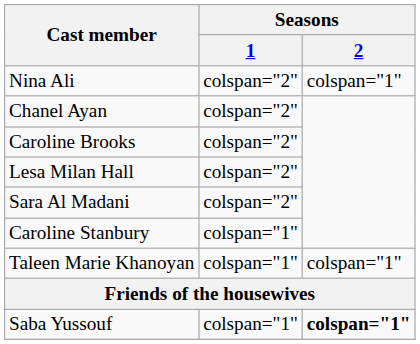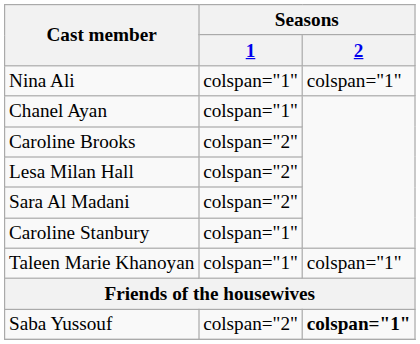(251, 80) colspan="2" -> (251, 80) colspan="1"
(251, 111) colspan="2" -> (251, 111) colspan="1"
(251, 324) colspan="1" -> (251, 324) colspan="2"
